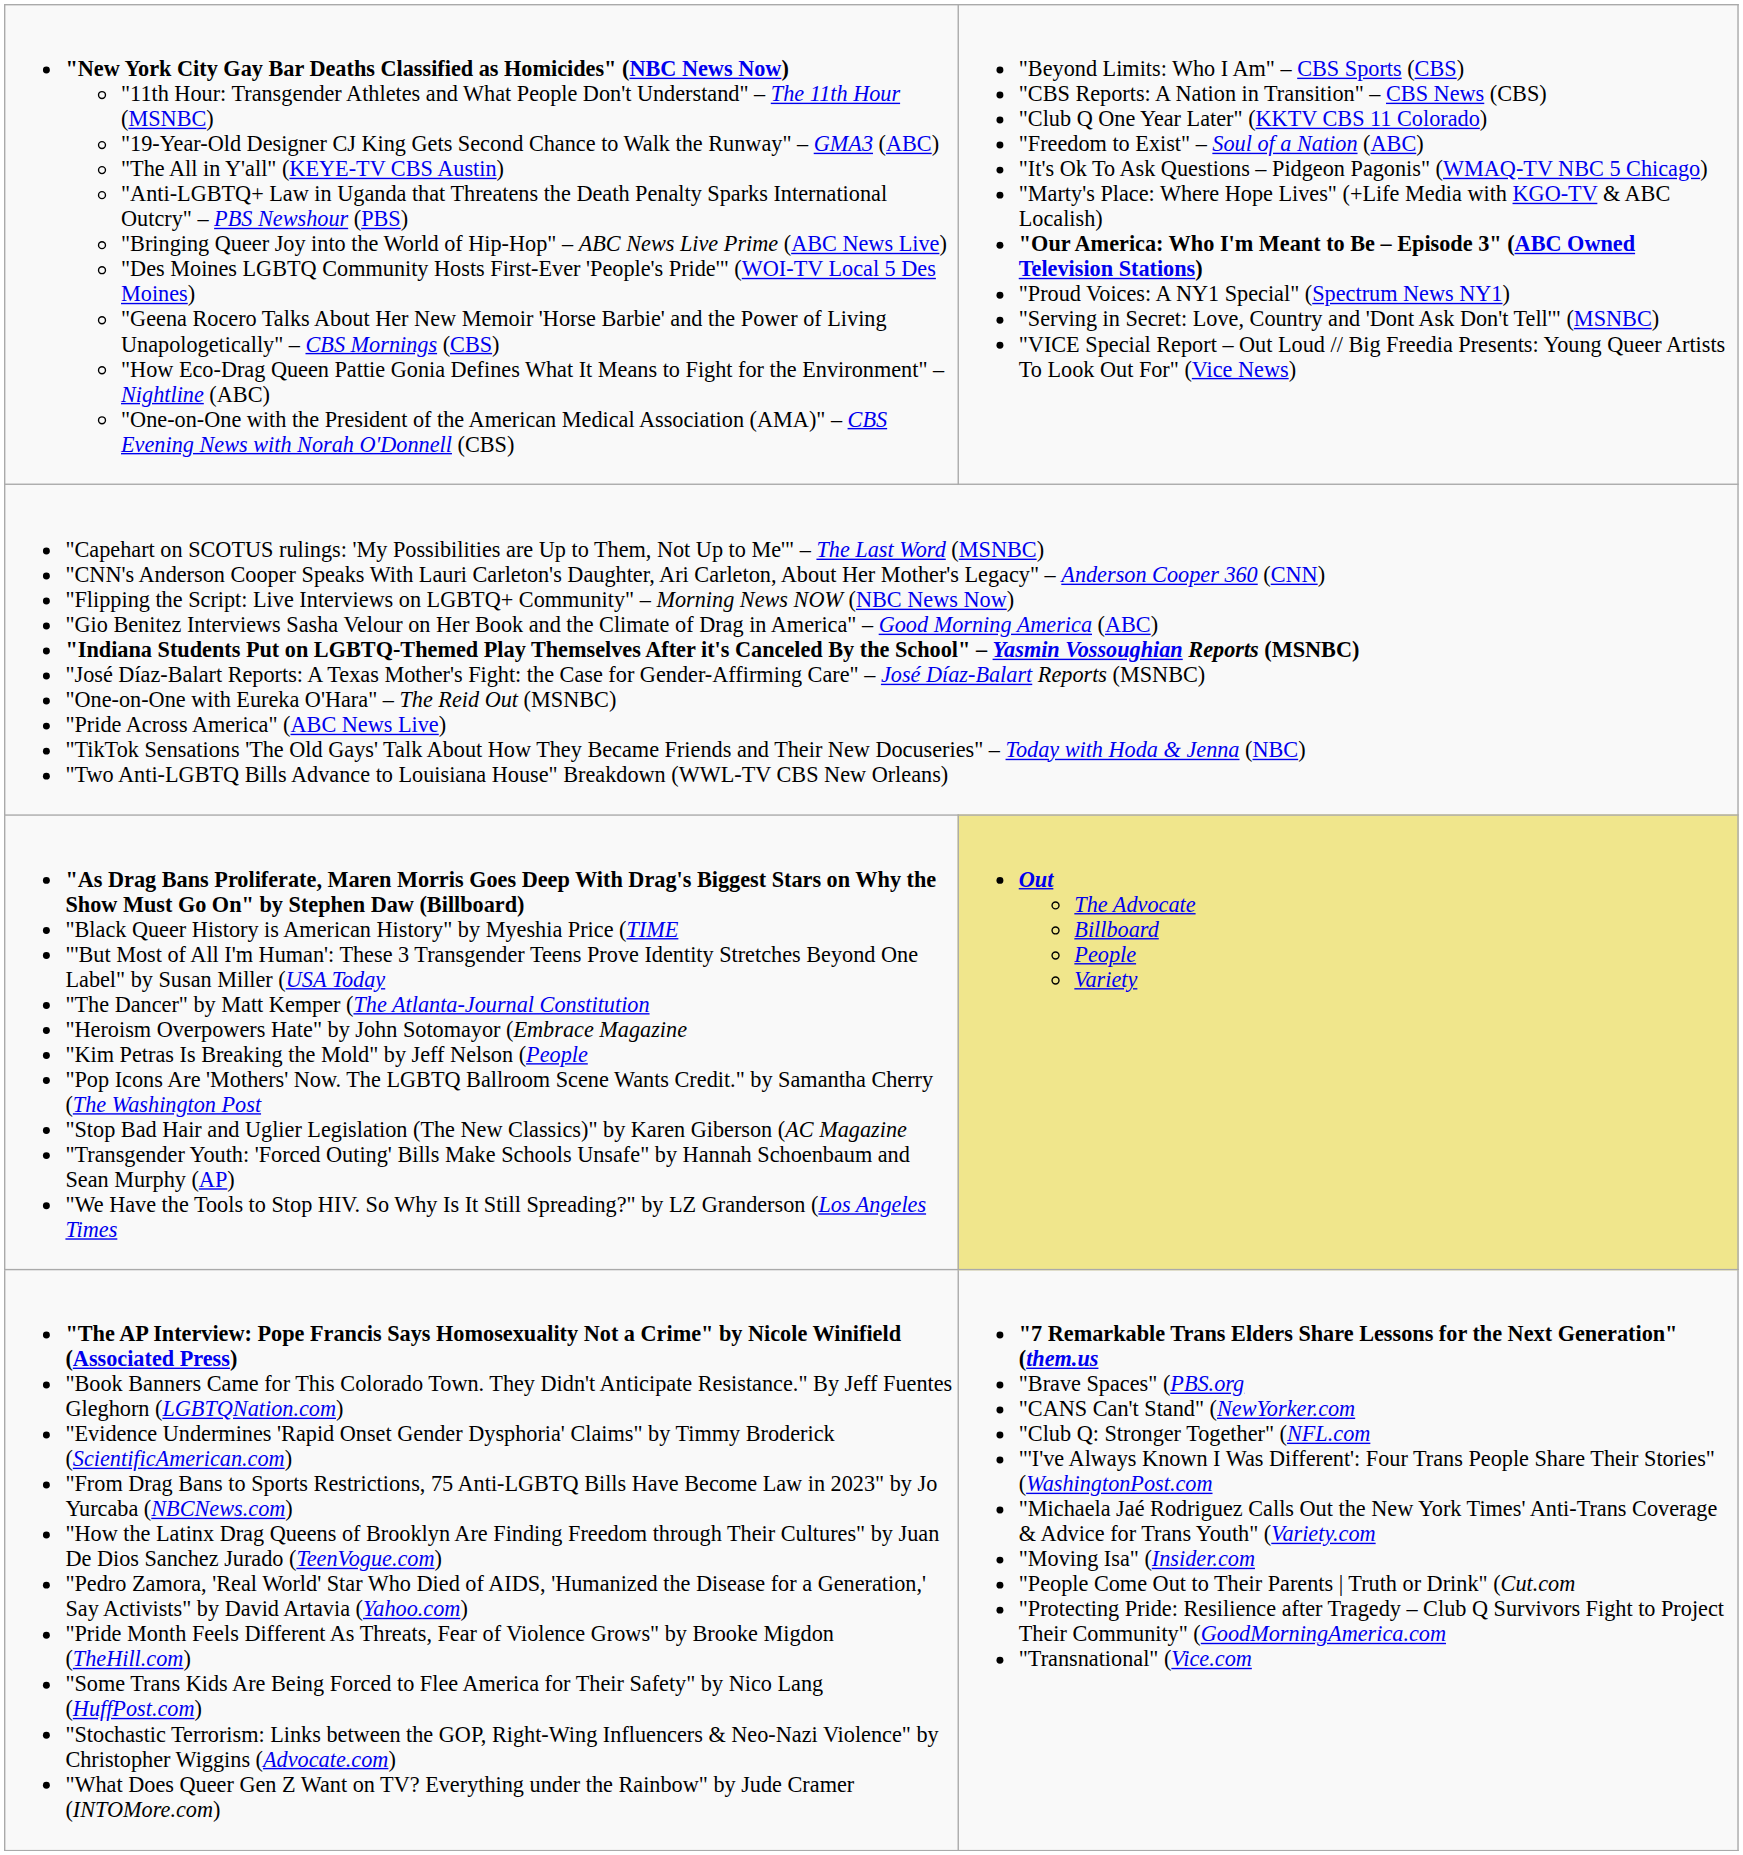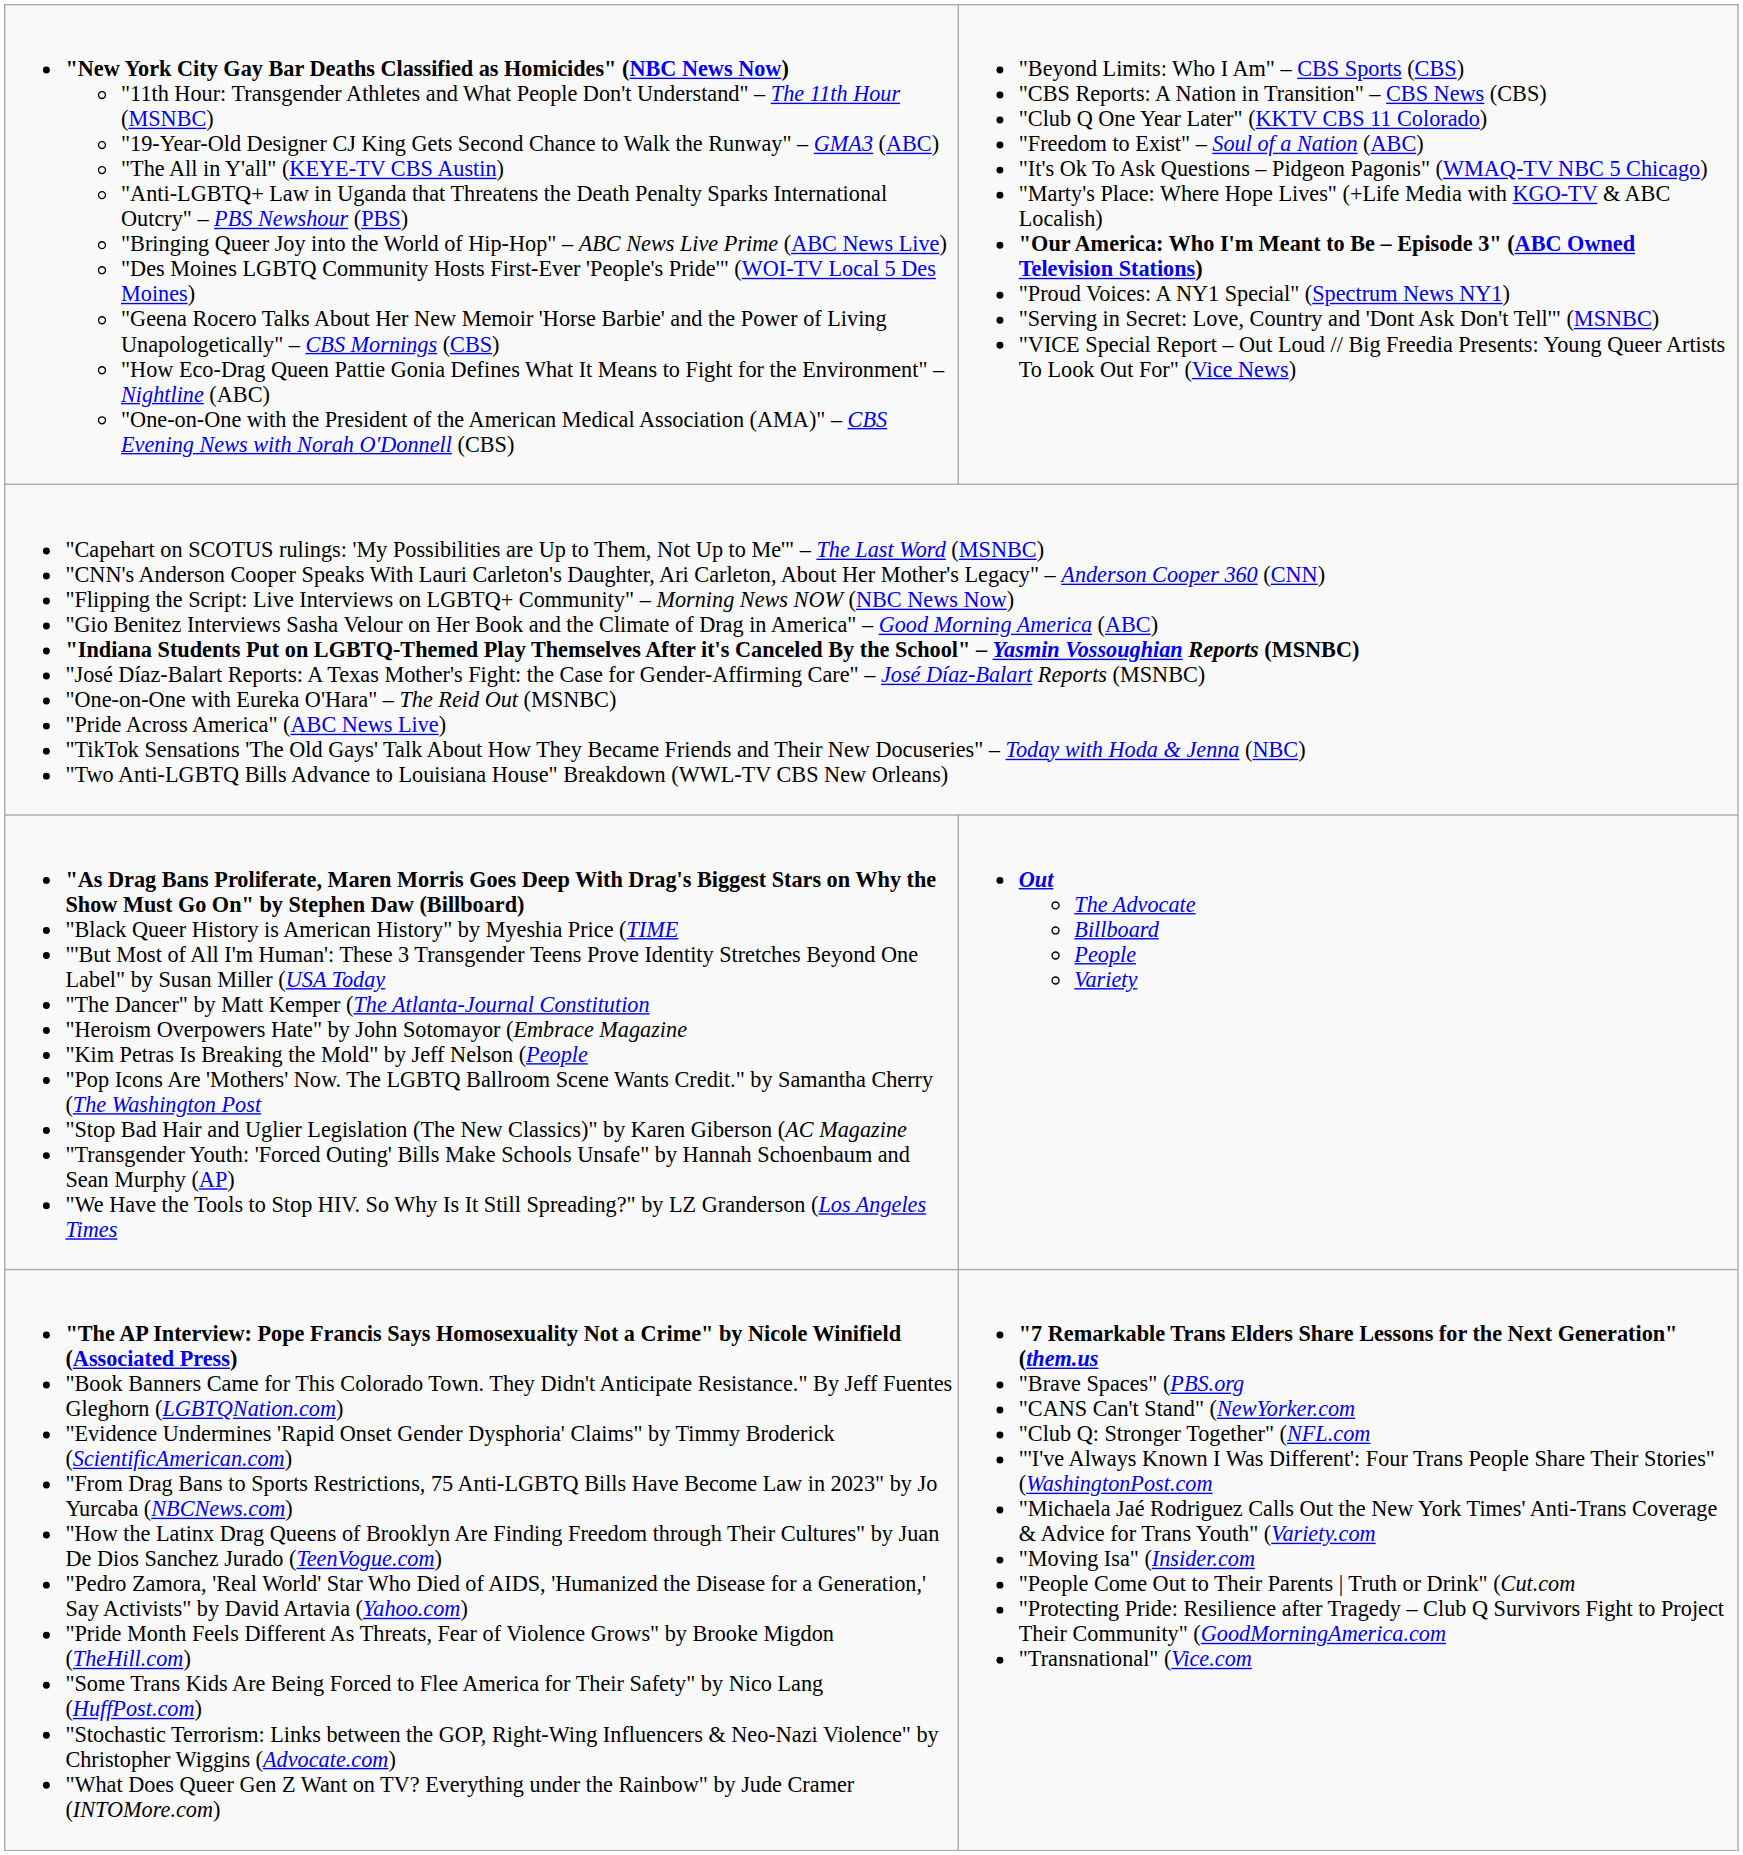(1348, 930) khaki background -> (1348, 930) no background
